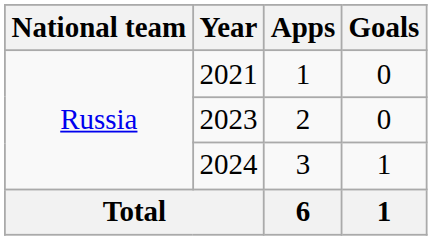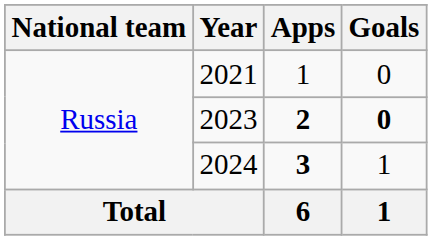(303, 119) normal -> (303, 119) bold
(384, 119) normal -> (384, 119) bold
(303, 165) normal -> (303, 165) bold
